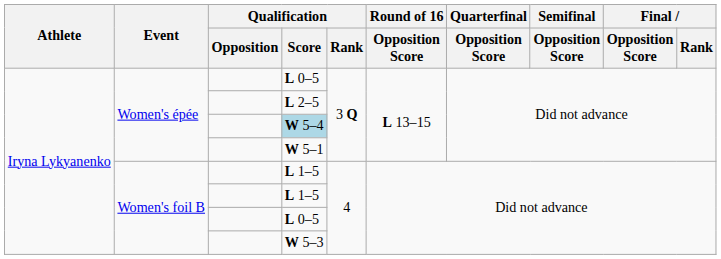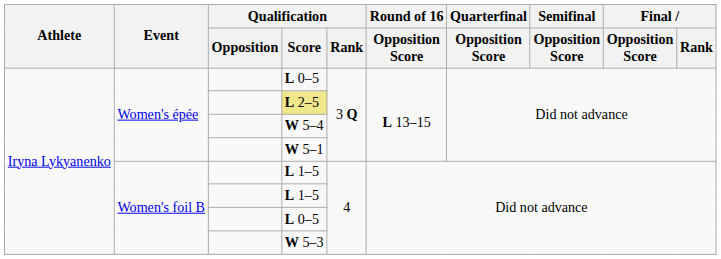(302, 103) no background -> (302, 103) khaki background
(304, 126) lightblue background -> (304, 126) no background
